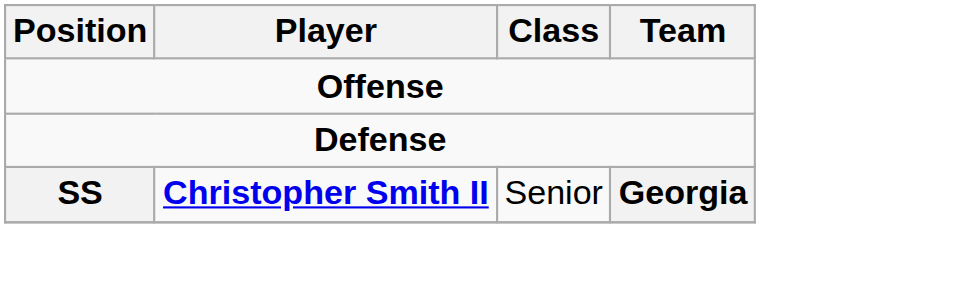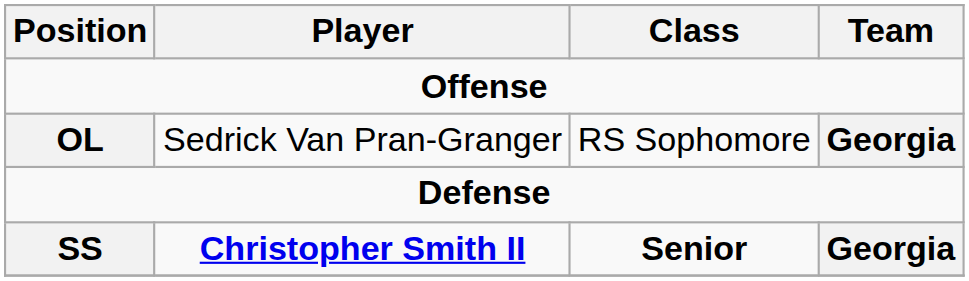+ row: (80, 139)
(554, 193) normal -> (694, 247) bold
